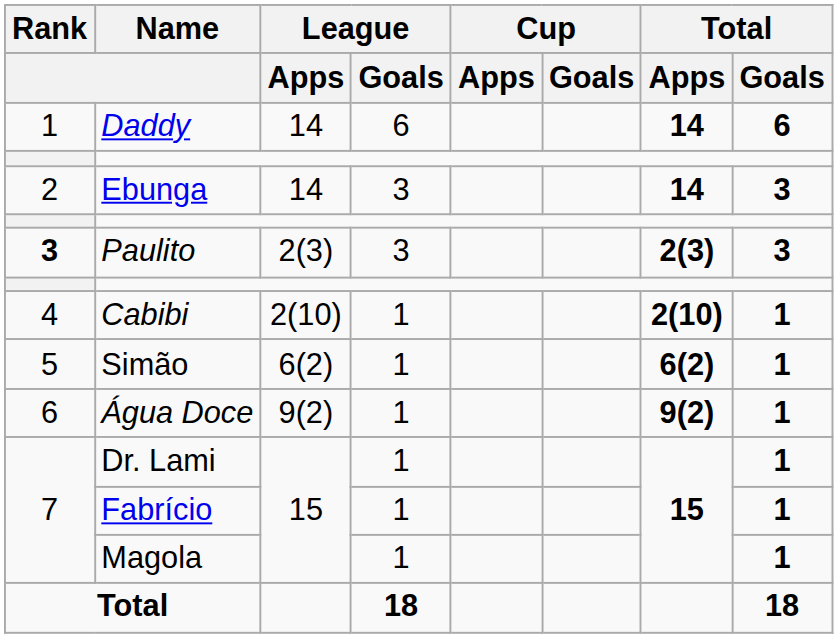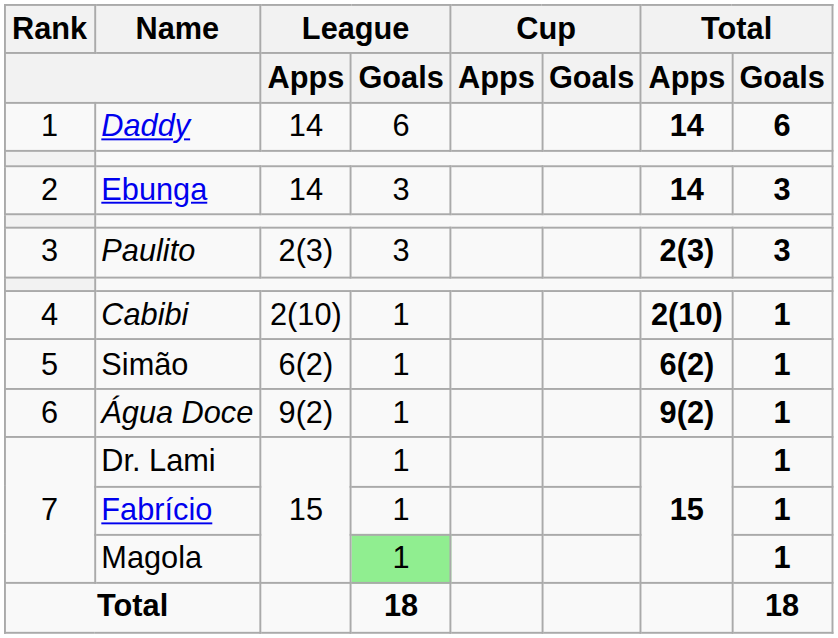(50, 252) bold -> (50, 252) normal
(401, 558) no background -> (401, 558) lightgreen background
